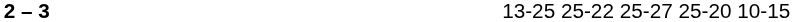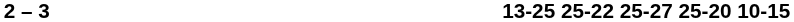(646, 11) normal -> (646, 11) bold
